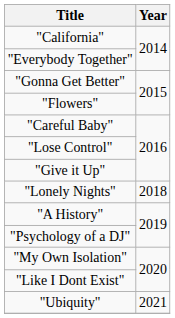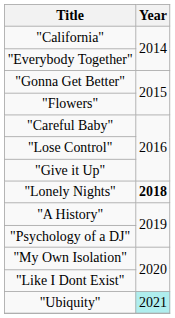(153, 192) normal -> (153, 192) bold
(153, 302) no background -> (153, 302) paleturquoise background
